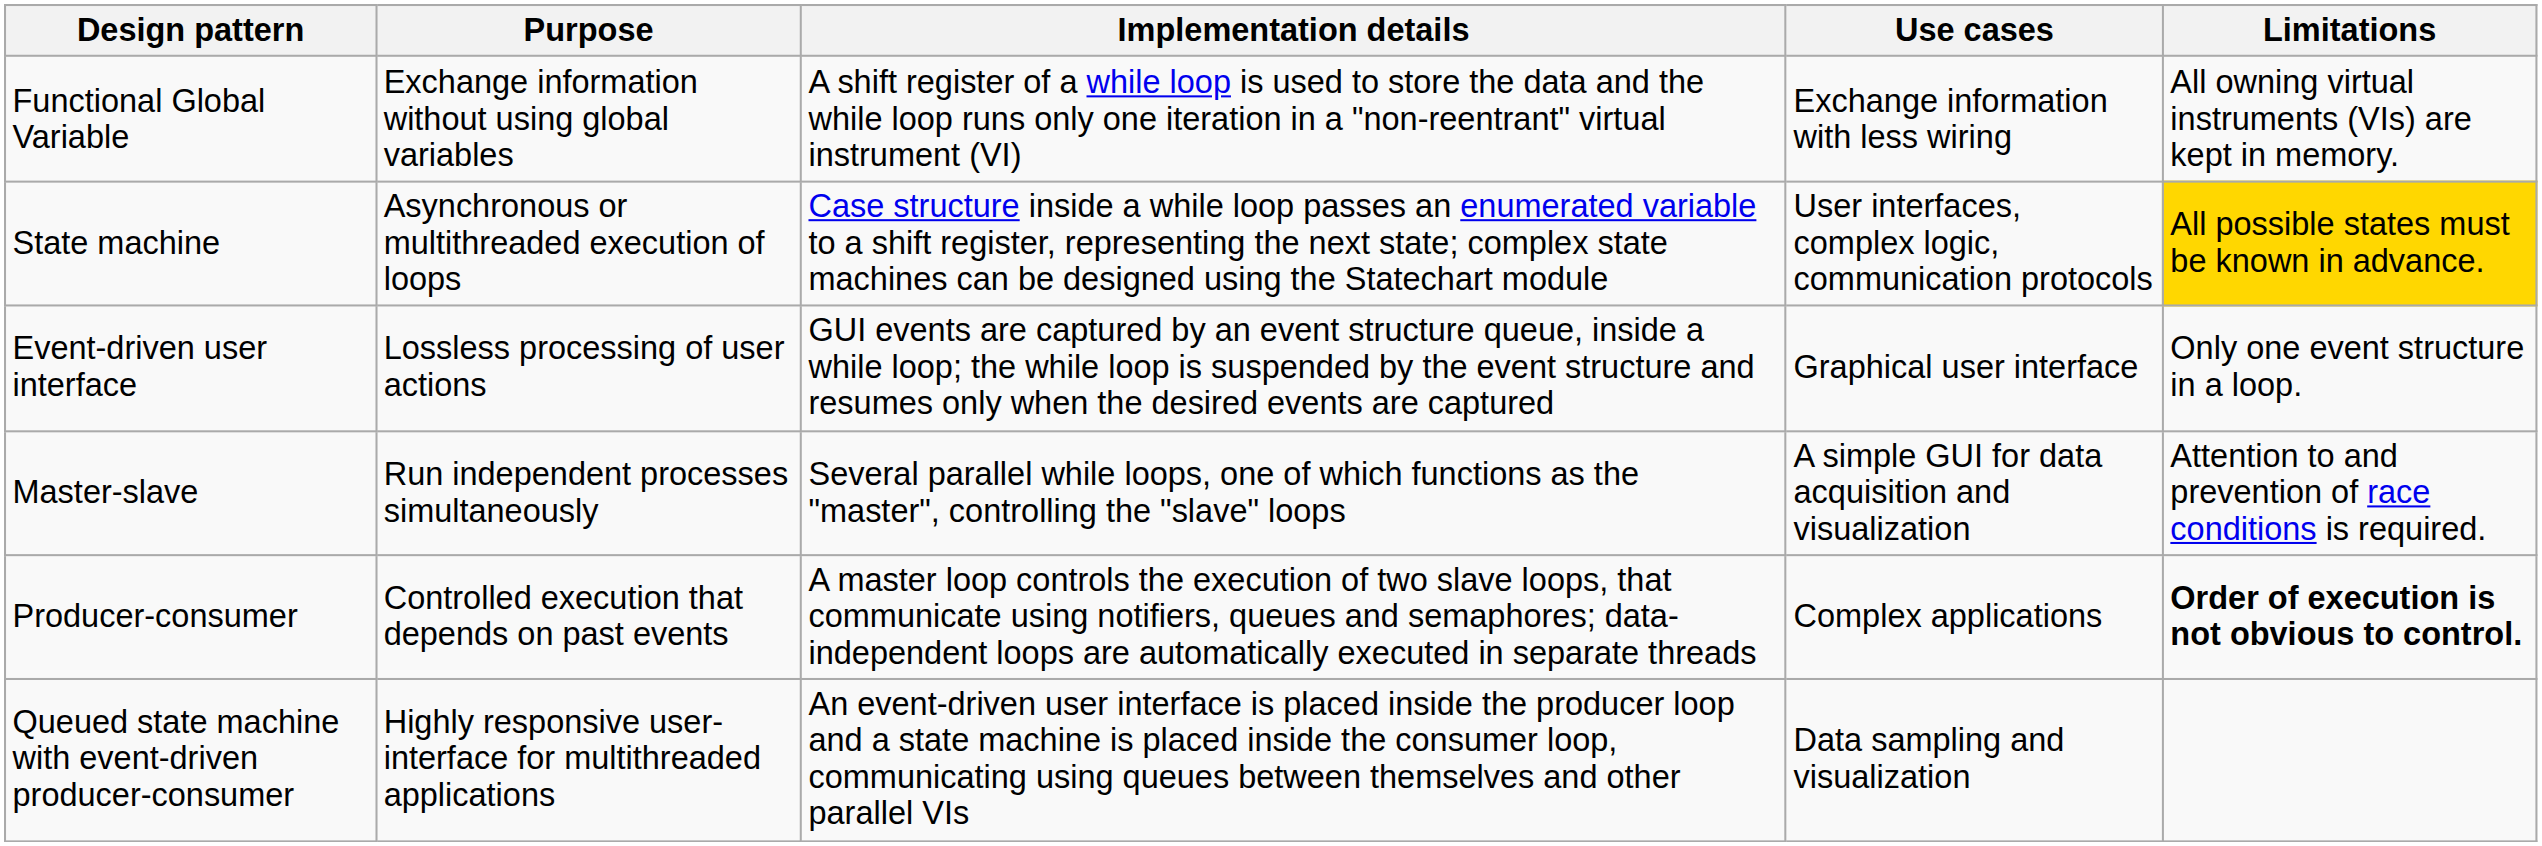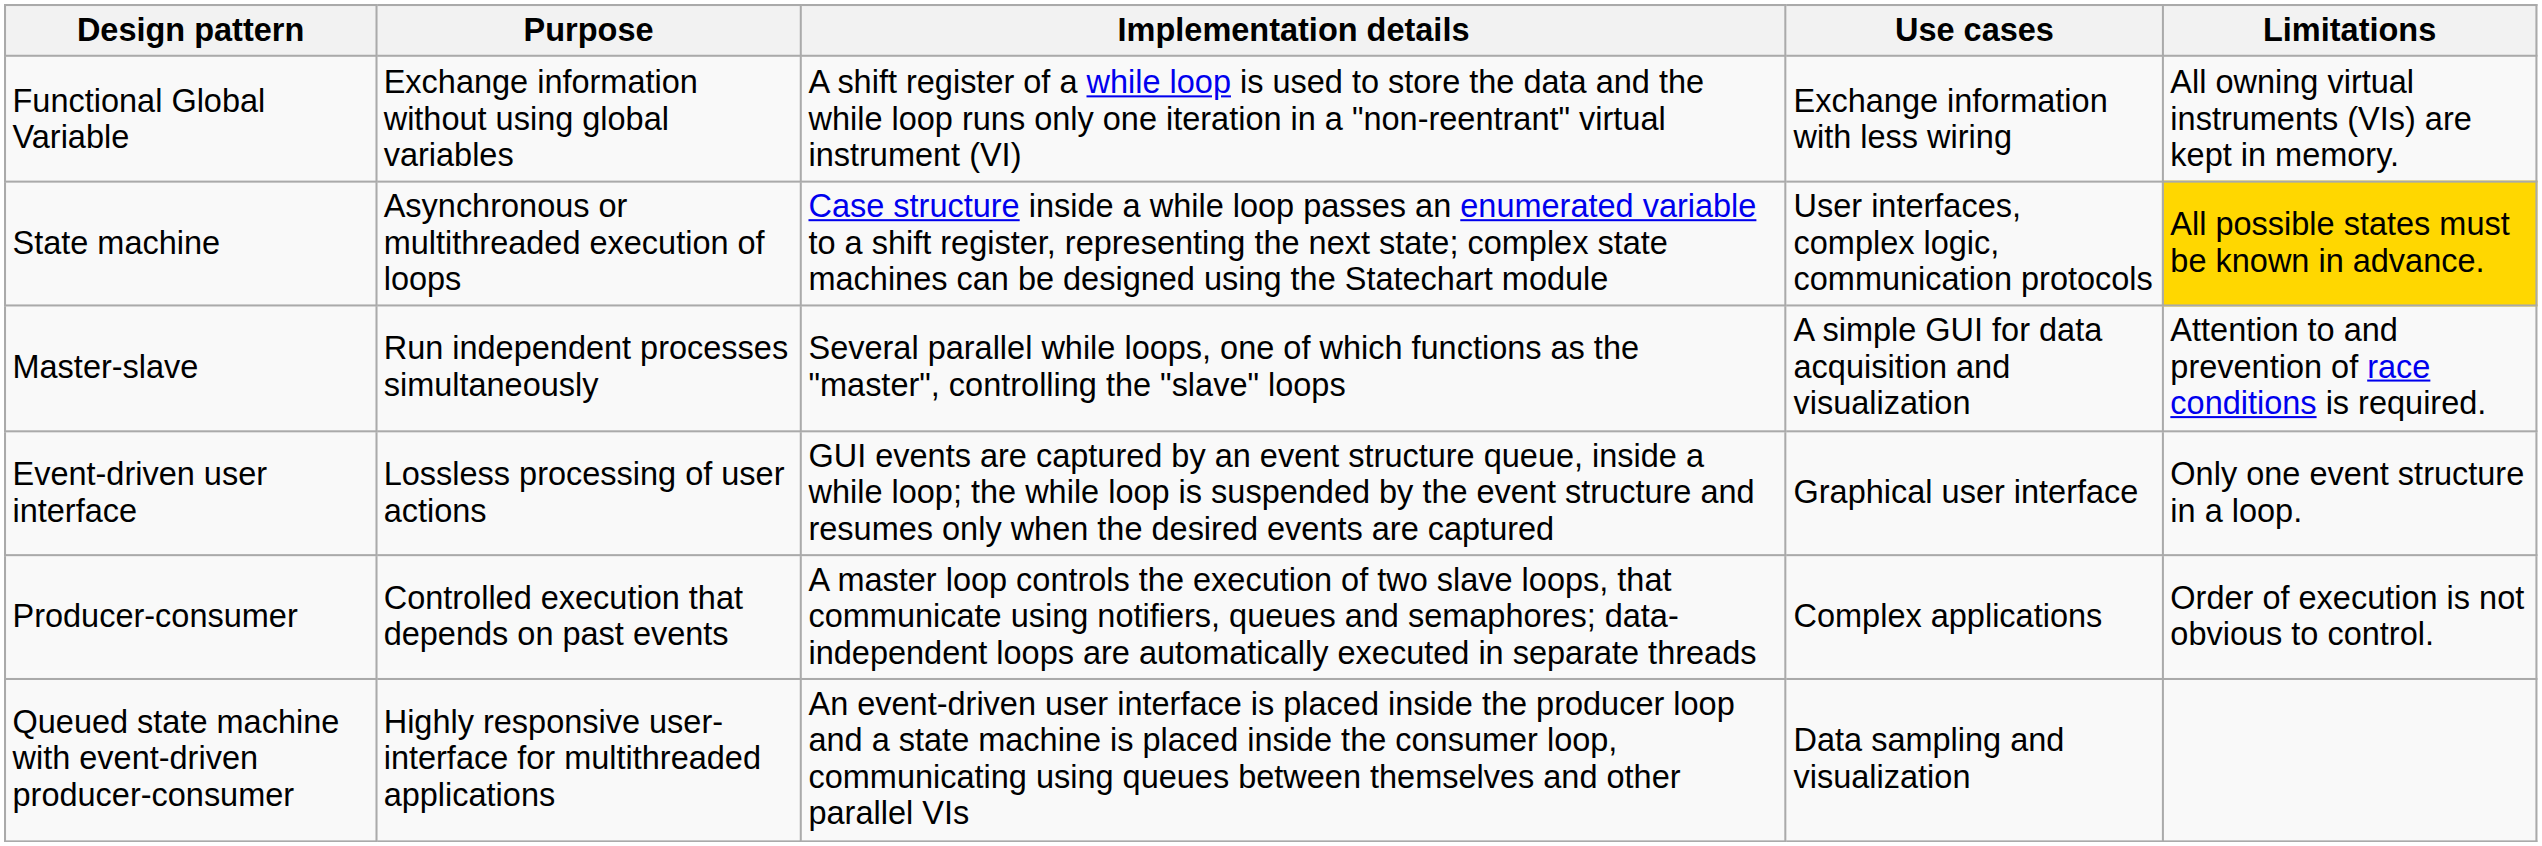rows swapped: (140, 367) <-> (105, 492)
(2346, 616) bold -> (2347, 616) normal
